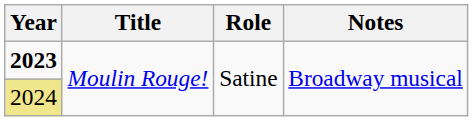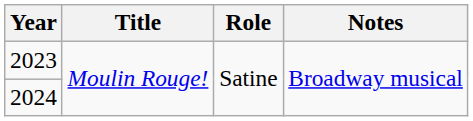(33, 60) bold -> (33, 60) normal
(33, 97) khaki background -> (33, 97) no background
